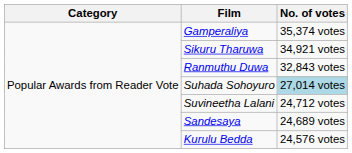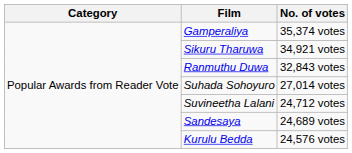(312, 85) lightblue background -> (312, 85) no background
